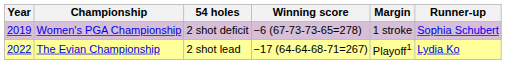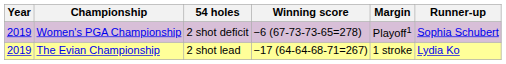(392, 30) 1 stroke -> (392, 32) Playoff1
(19, 49) 2022 -> (19, 51) 2019
(392, 49) Playoff1 -> (392, 51) 1 stroke
